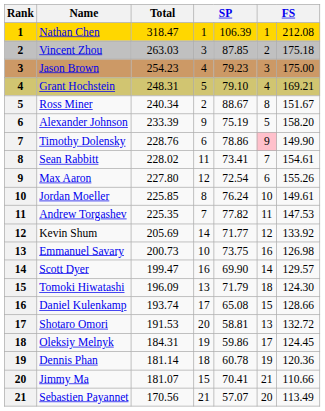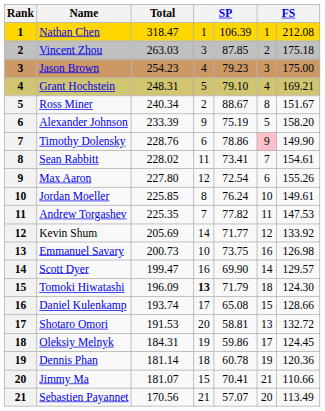(204, 287) normal -> (204, 287) bold
